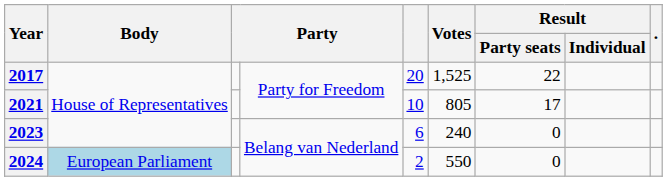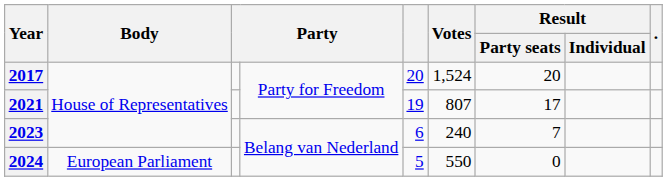(452, 76) 1,525 -> (452, 76) 1,524
(552, 76) 22 -> (552, 76) 20
(415, 104) 10 -> (415, 104) 19
(459, 104) 805 -> (459, 104) 807
(556, 133) 0 -> (556, 133) 7
(140, 161) lightblue background -> (140, 161) no background
(419, 161) 2 -> (419, 161) 5
